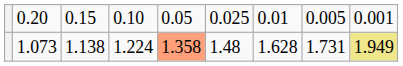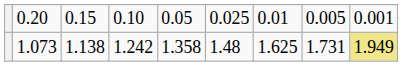(133, 46) 1.224 -> (133, 46) 1.242
(181, 46) lightsalmon background -> (181, 46) no background
(278, 46) 1.628 -> (278, 46) 1.625
